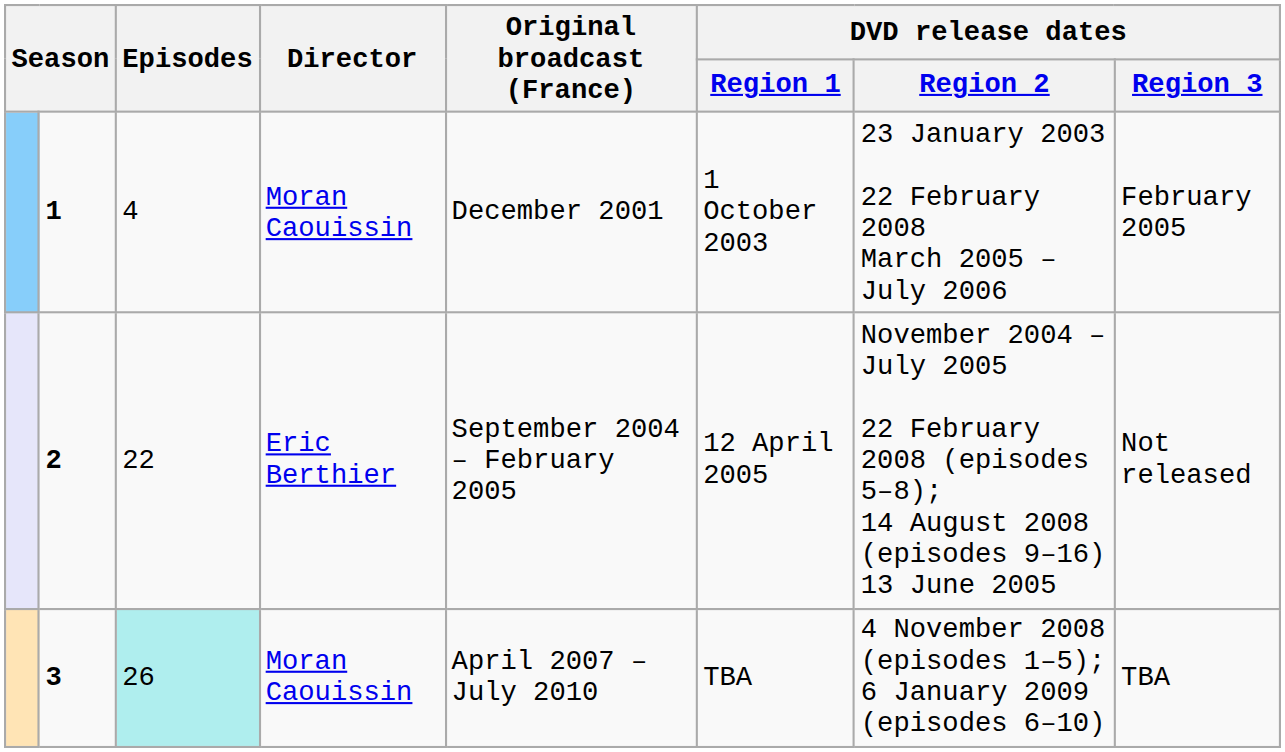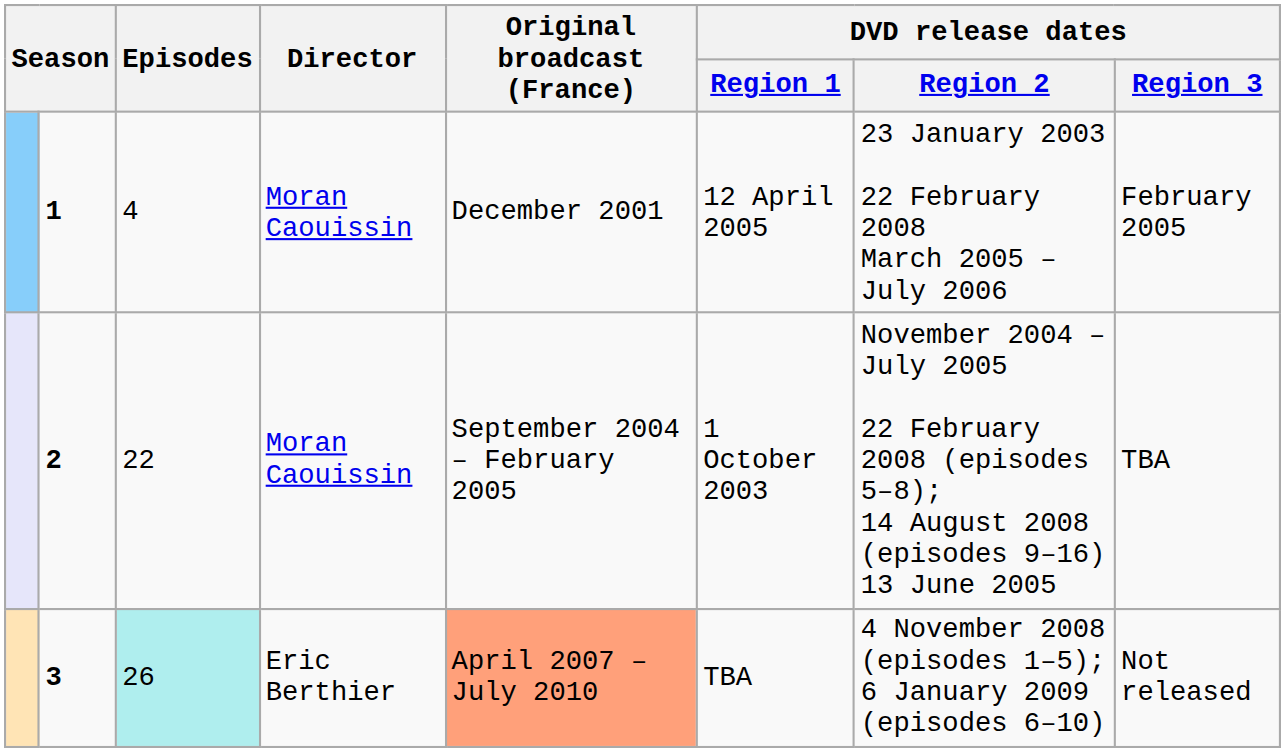(760, 213) 1 October 2003 -> (768, 213) 12 April 2005
(331, 461) Eric Berthier -> (339, 461) Moran Caouissin
(768, 461) 12 April 2005 -> (760, 461) 1 October 2003
(1186, 461) Not released -> (1146, 461) TBA
(339, 677) Moran Caouissin -> (331, 677) Eric Berthier
(549, 677) no background -> (549, 677) lightsalmon background
(1146, 677) TBA -> (1186, 677) Not released
